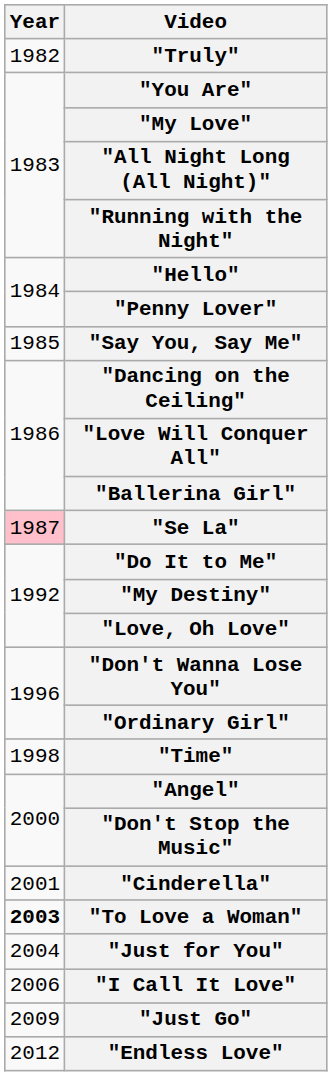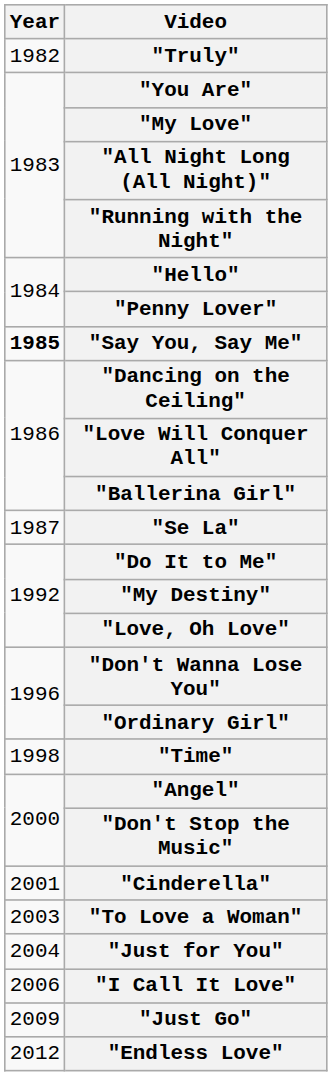(35, 343) normal -> (35, 343) bold
(35, 528) pink background -> (35, 528) no background
(35, 917) bold -> (35, 917) normal
